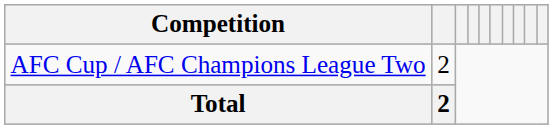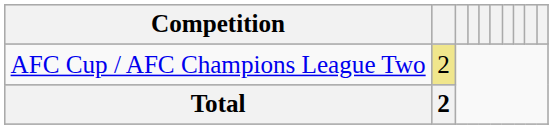(444, 64) no background -> (444, 64) khaki background
